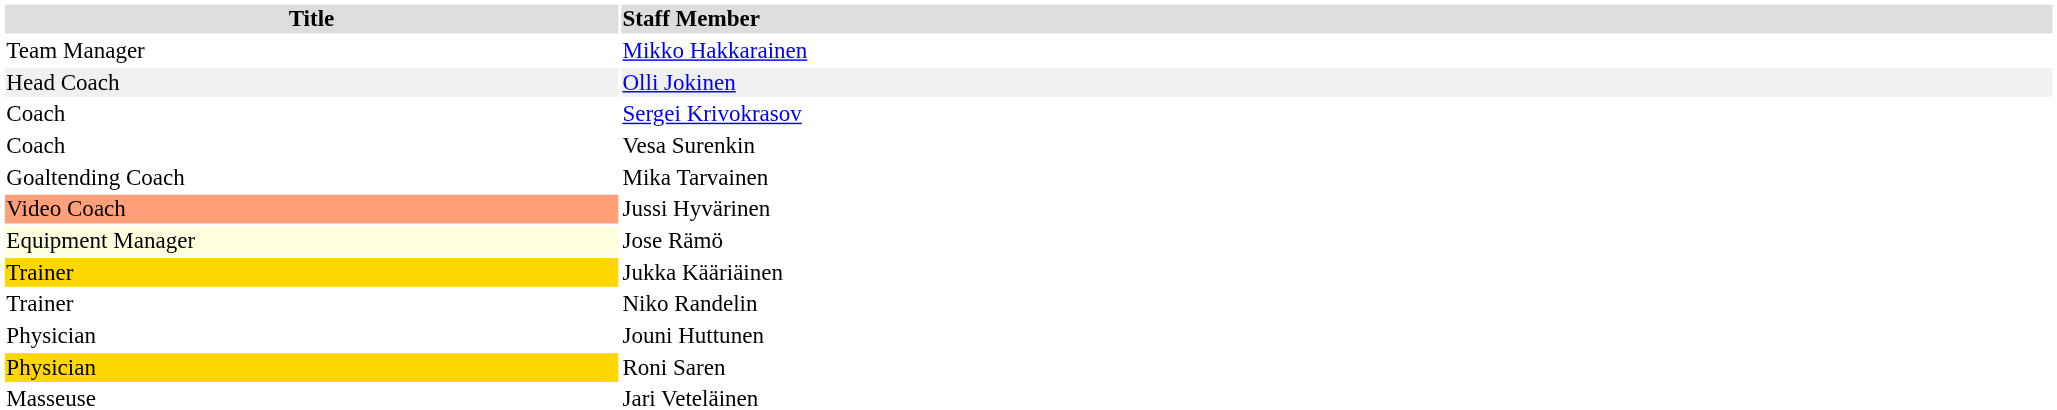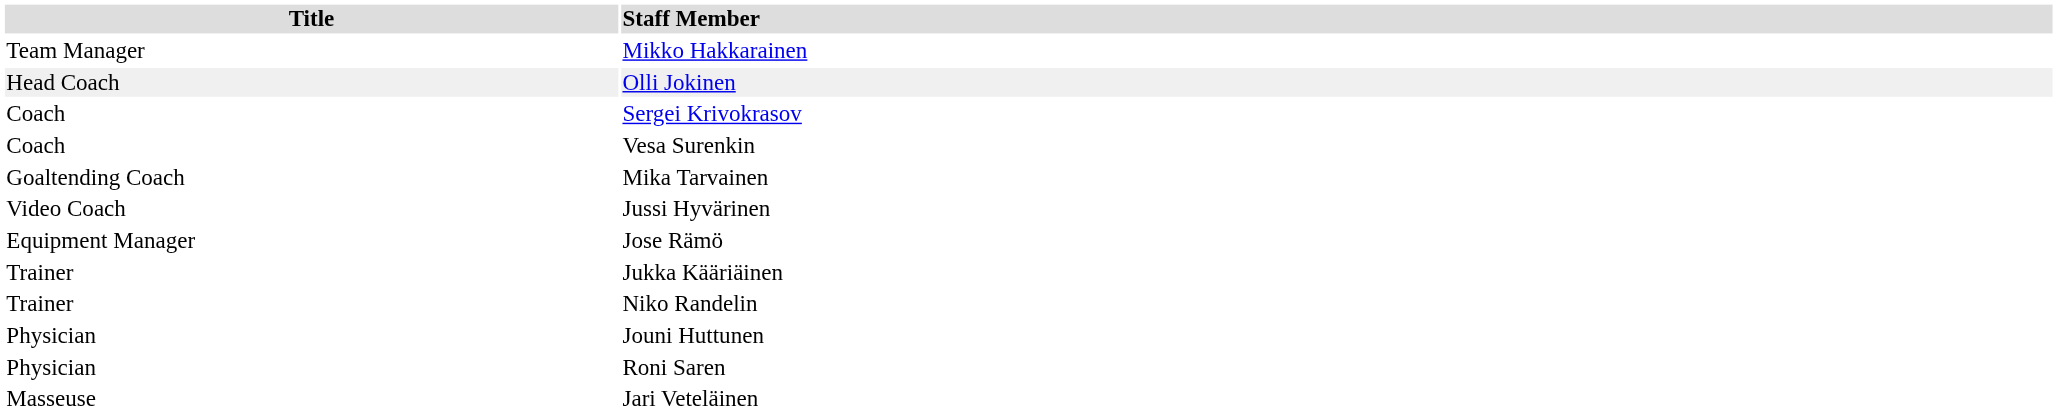(66, 208) lightsalmon background -> (66, 208) no background
(101, 240) lightyellow background -> (101, 240) no background
(40, 272) gold background -> (40, 272) no background
(51, 367) gold background -> (51, 367) no background
